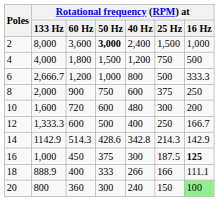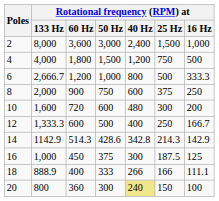(109, 44) bold -> (109, 44) normal
(194, 156) bold -> (194, 156) normal
(135, 188) no background -> (135, 188) khaki background
(194, 188) lightgreen background -> (194, 188) no background
